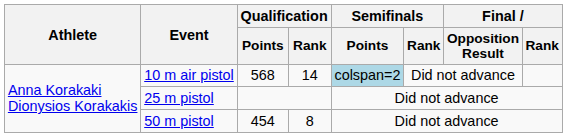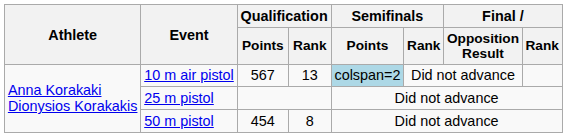(263, 75) 568 -> (263, 75) 567
(310, 75) 14 -> (310, 75) 13
